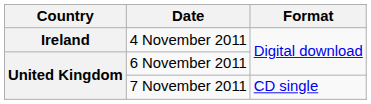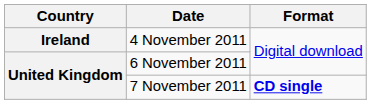(286, 87) normal -> (288, 87) bold
